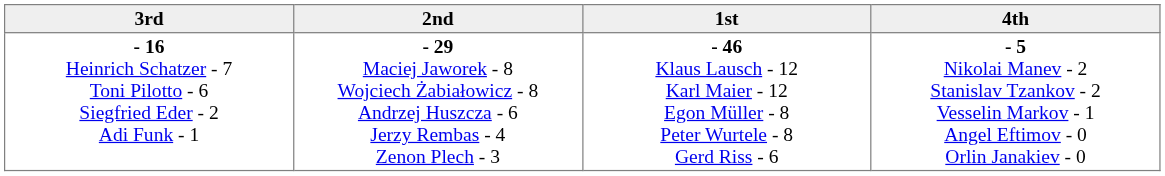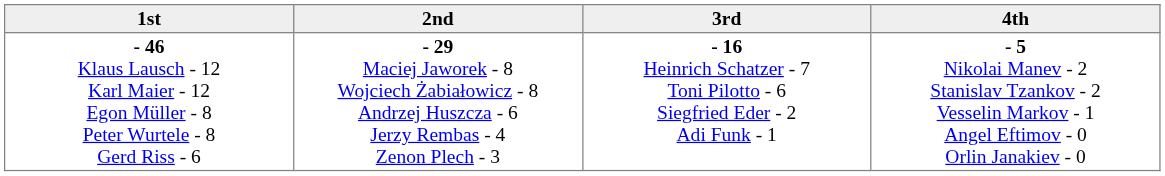columns swapped: (727, 18) <-> (149, 18)
